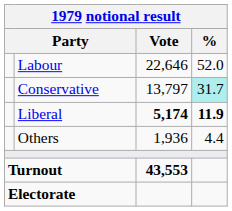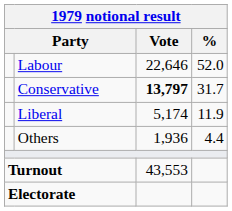(167, 89) normal -> (167, 89) bold
(210, 89) paleturquoise background -> (210, 89) no background
(171, 114) bold -> (171, 114) normal
(211, 114) bold -> (211, 114) normal
(167, 169) bold -> (167, 169) normal
